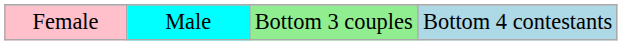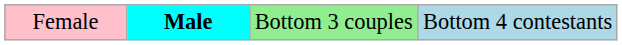(188, 22) normal -> (188, 22) bold
